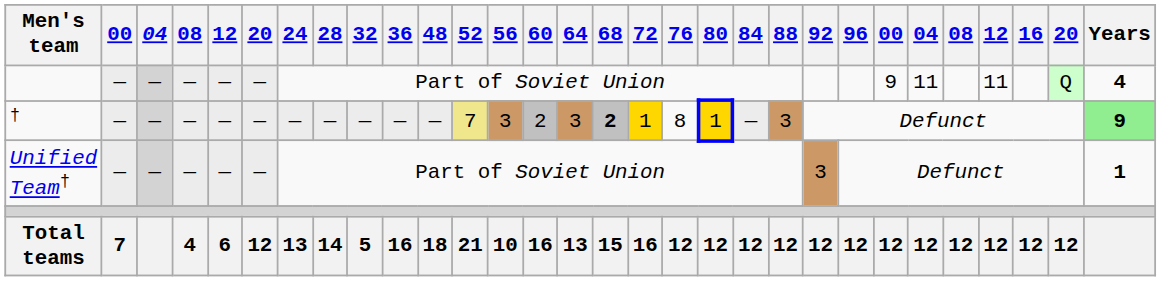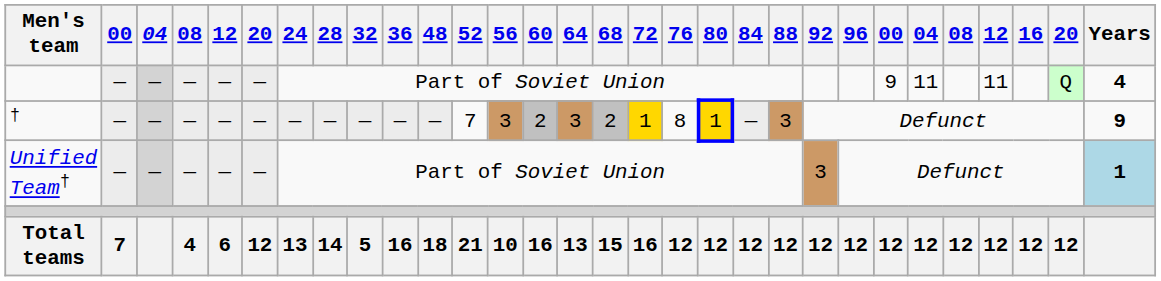(470, 120) khaki background -> (470, 120) no background
(610, 120) bold -> (610, 120) normal
(1120, 120) lightgreen background -> (1120, 120) no background
(1120, 173) no background -> (1120, 173) lightblue background
